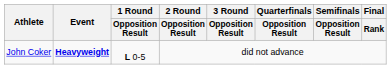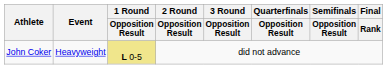(82, 53) bold -> (81, 53) normal
(135, 58) no background -> (132, 58) khaki background
